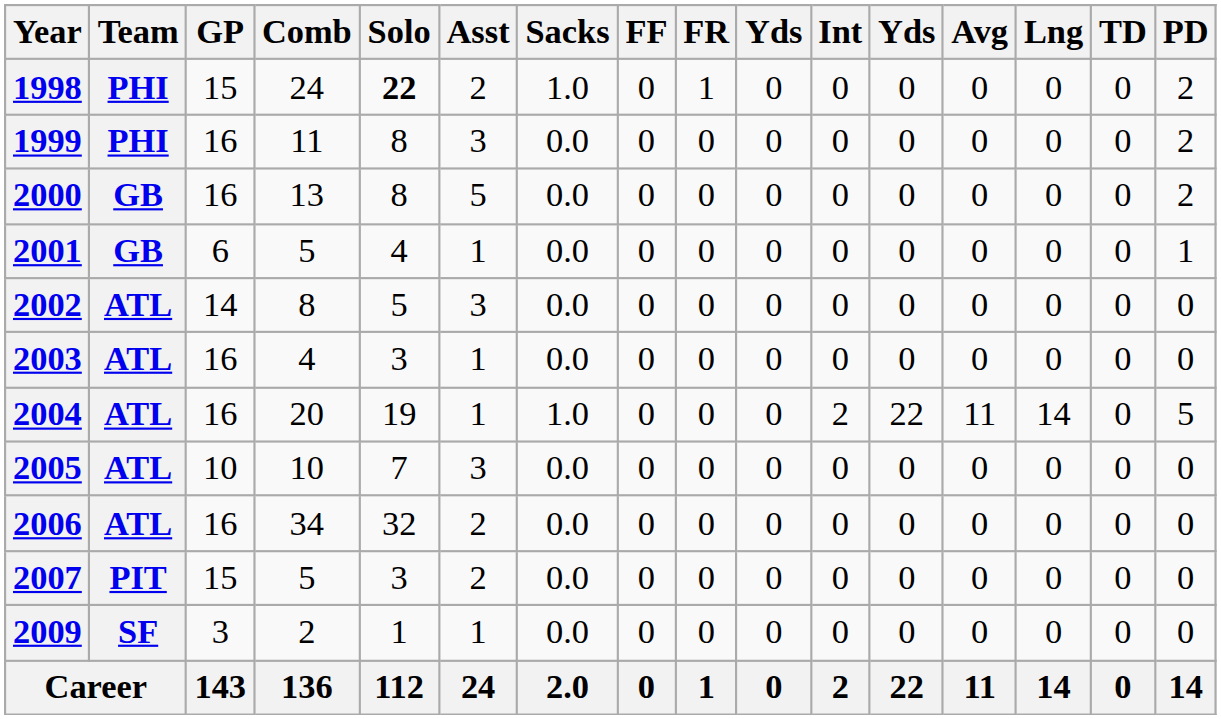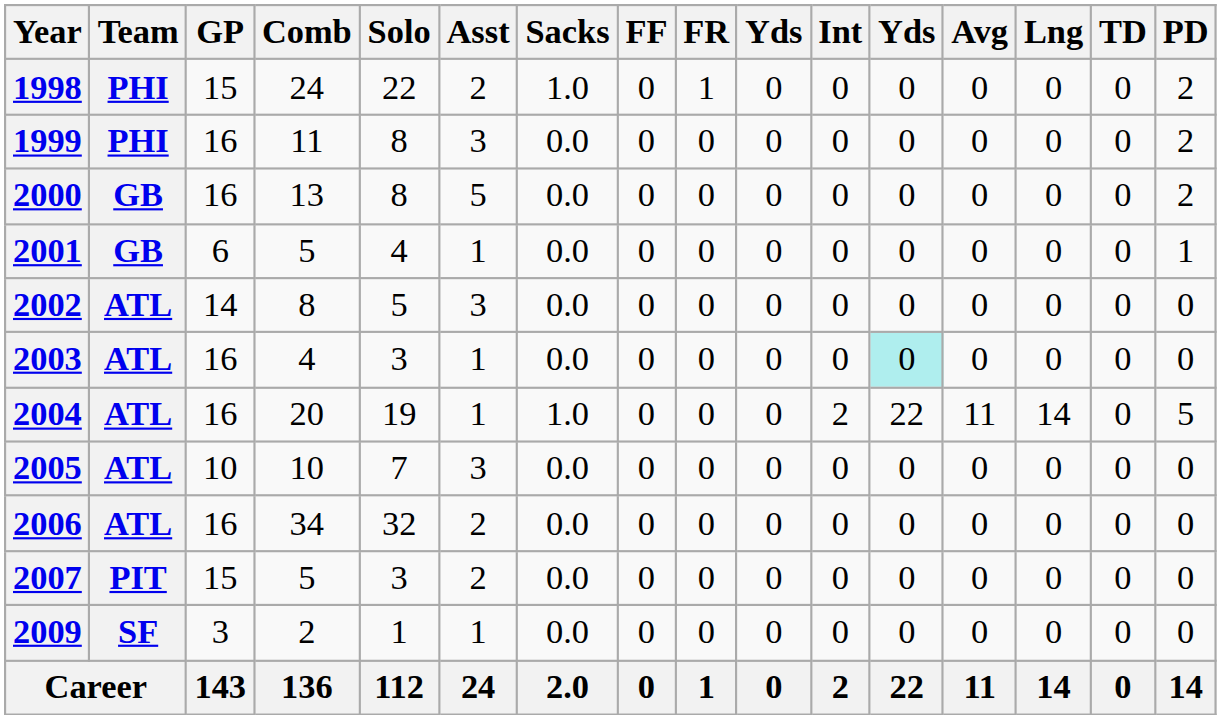(399, 86) bold -> (399, 86) normal
(907, 359) no background -> (907, 359) paleturquoise background
